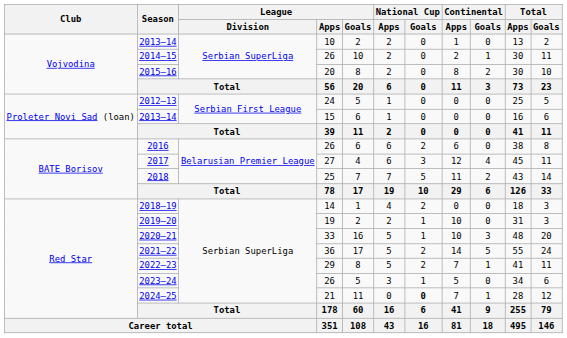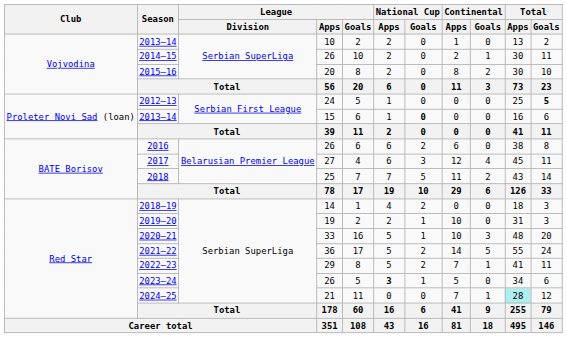(546, 101) normal -> (546, 101) bold
(423, 116) normal -> (423, 116) bold
(389, 280) normal -> (389, 280) bold
(423, 295) bold -> (423, 295) normal
(518, 295) no background -> (518, 295) paleturquoise background
